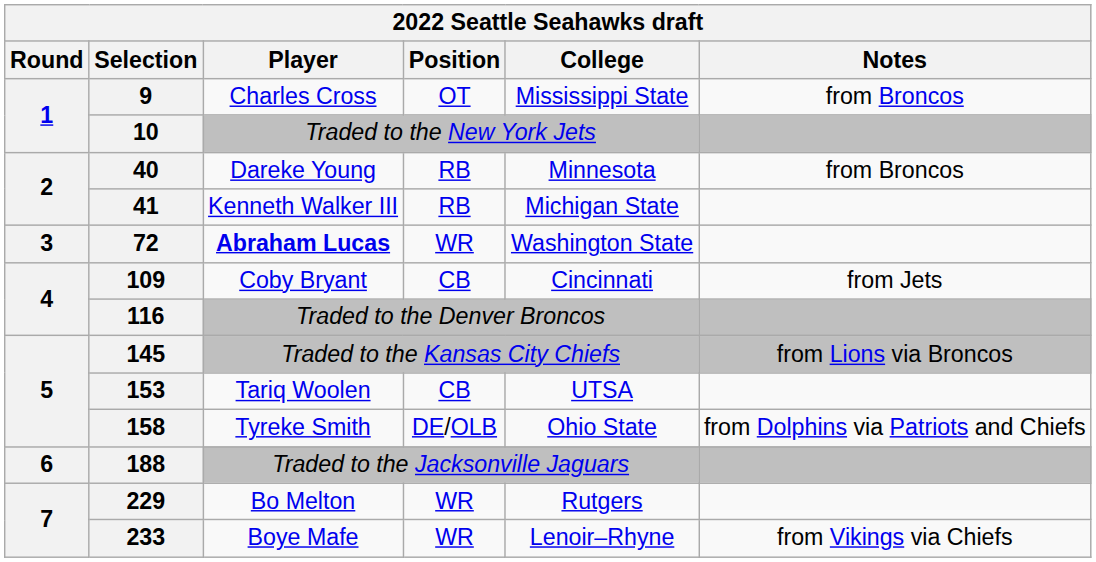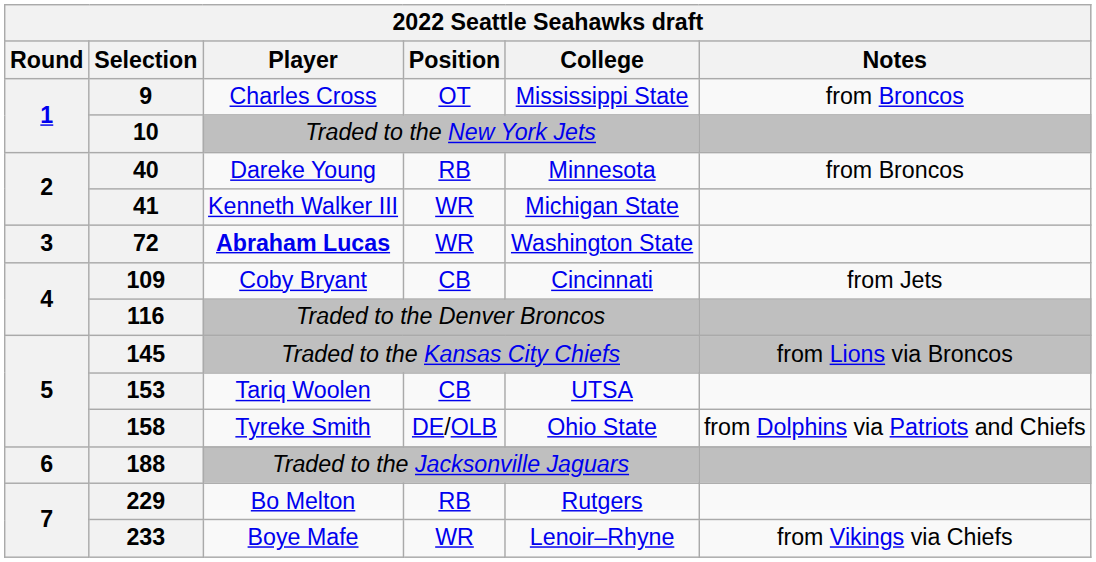(455, 206) RB -> (454, 206) WR
(454, 501) WR -> (455, 501) RB
